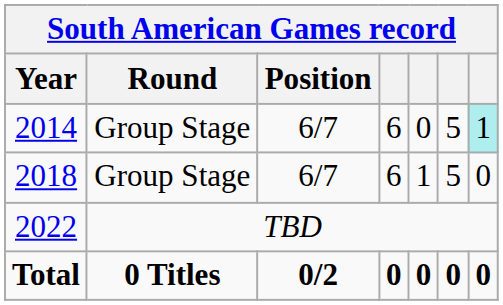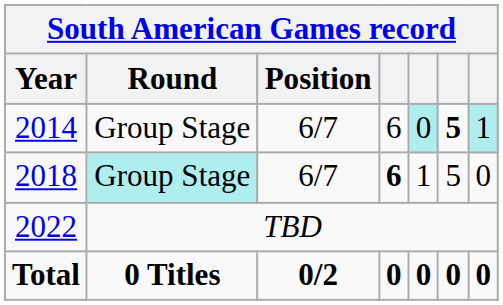(423, 127) no background -> (423, 127) paleturquoise background
(453, 127) normal -> (453, 127) bold
(172, 176) no background -> (172, 176) paleturquoise background
(394, 176) normal -> (394, 176) bold
